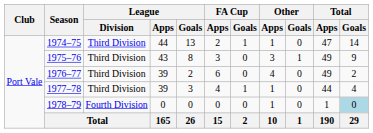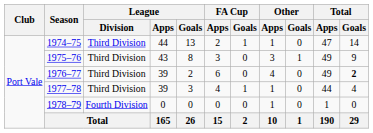(354, 74) normal -> (354, 74) bold
(354, 105) lightblue background -> (354, 105) no background
